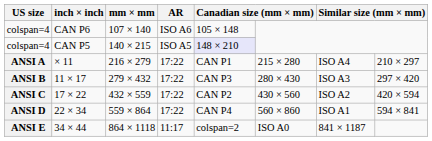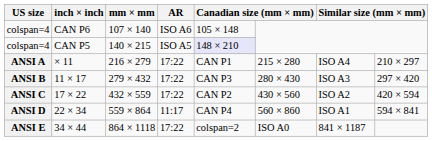(172, 111) 17:22 -> (172, 111) 11:17
(172, 128) 11:17 -> (172, 128) 17:22
